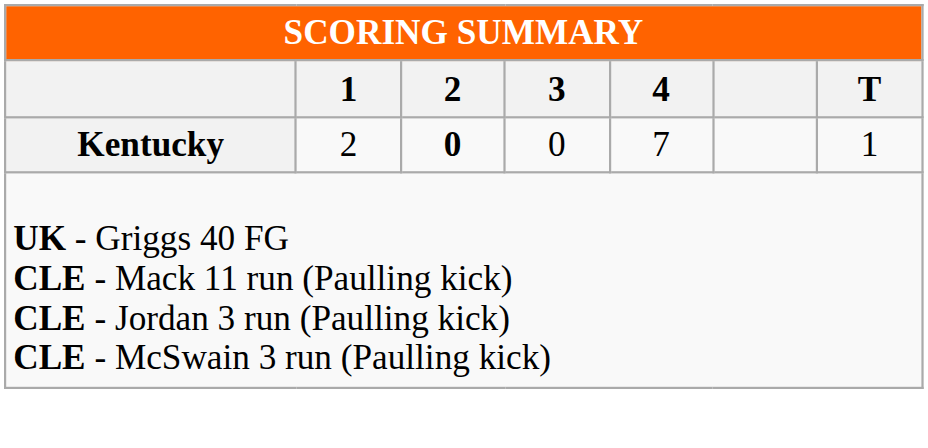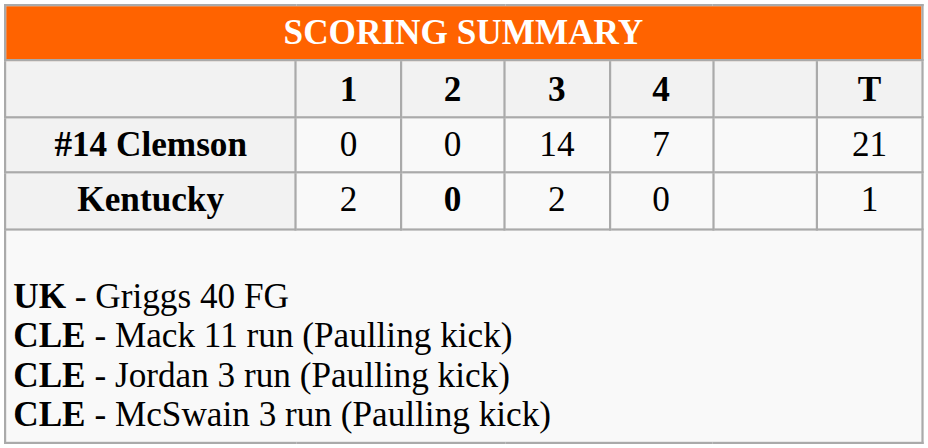+ row: (151, 144)
(557, 144) 0 -> (557, 199) 2
(661, 144) 7 -> (661, 199) 0
